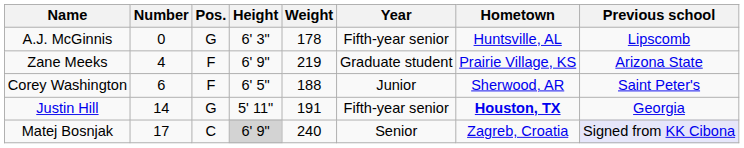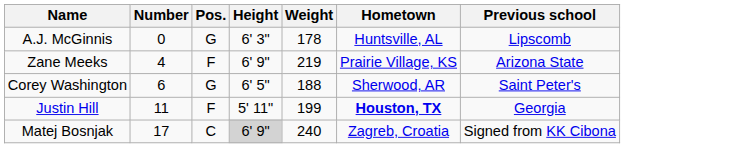- column: (396, 16)
(211, 85) F -> (211, 85) G
(161, 108) 14 -> (161, 108) 11
(211, 108) G -> (211, 108) F
(309, 108) 191 -> (309, 108) 199
(659, 131) lavender background -> (540, 131) no background
